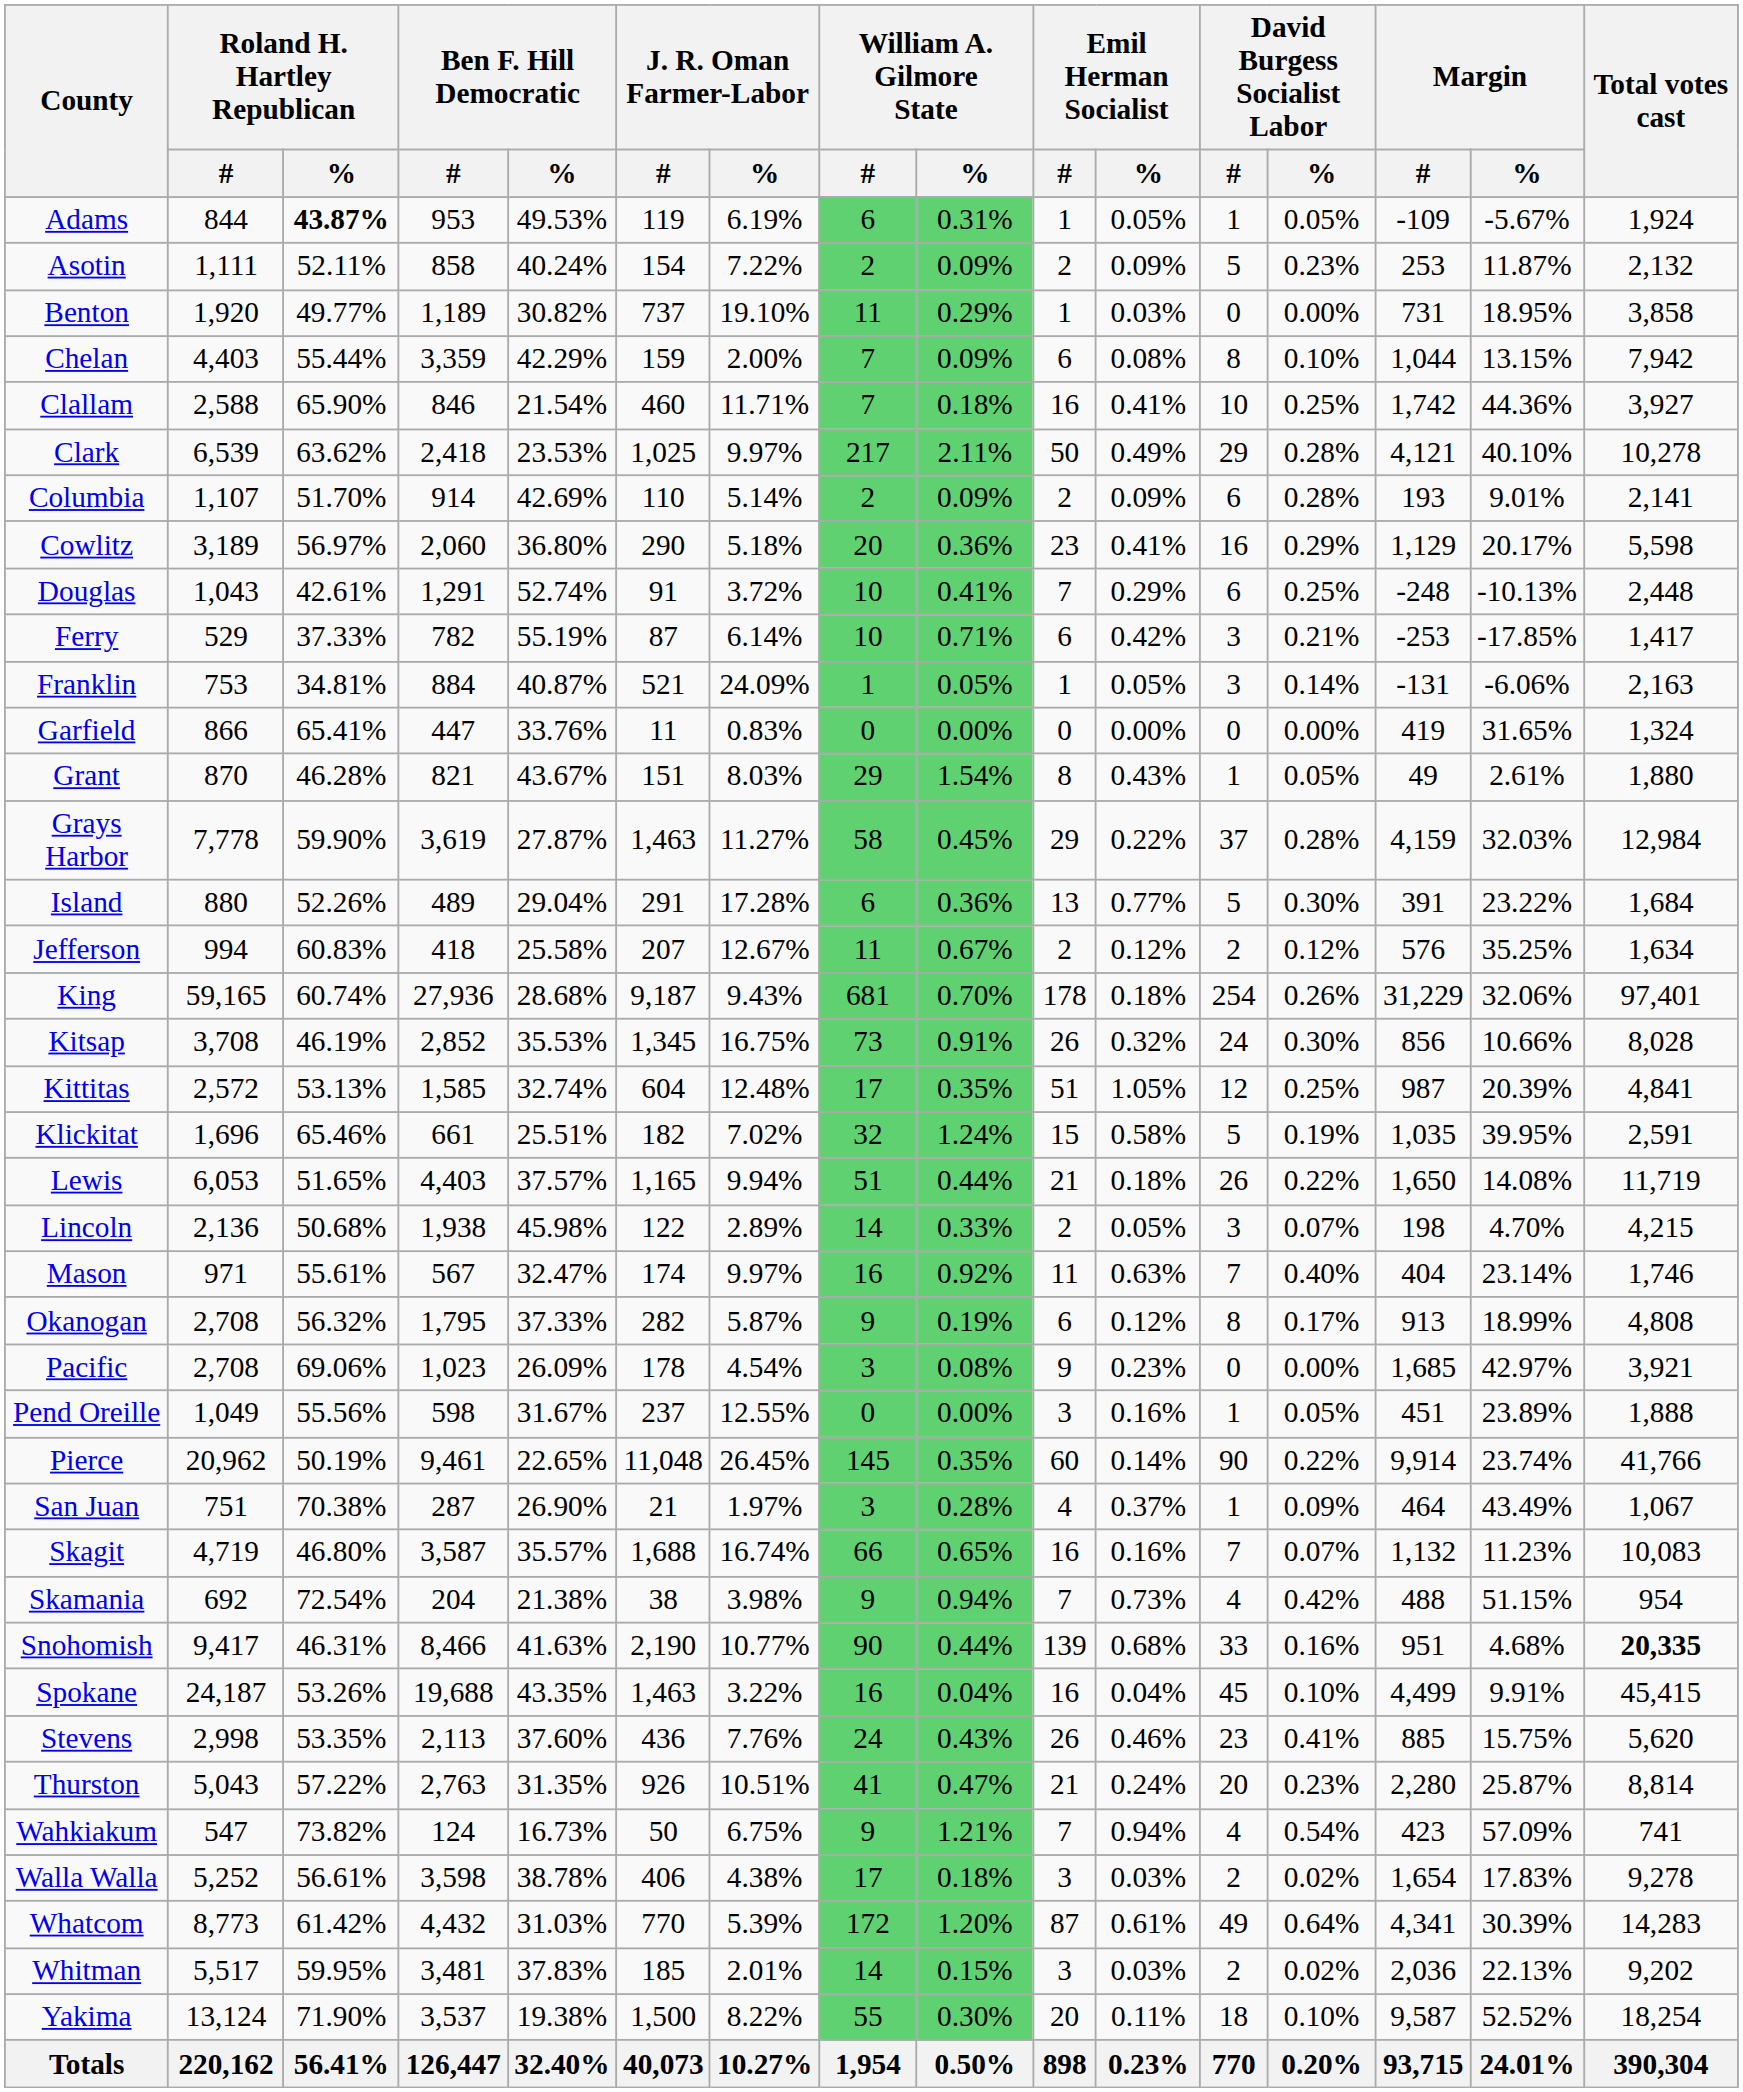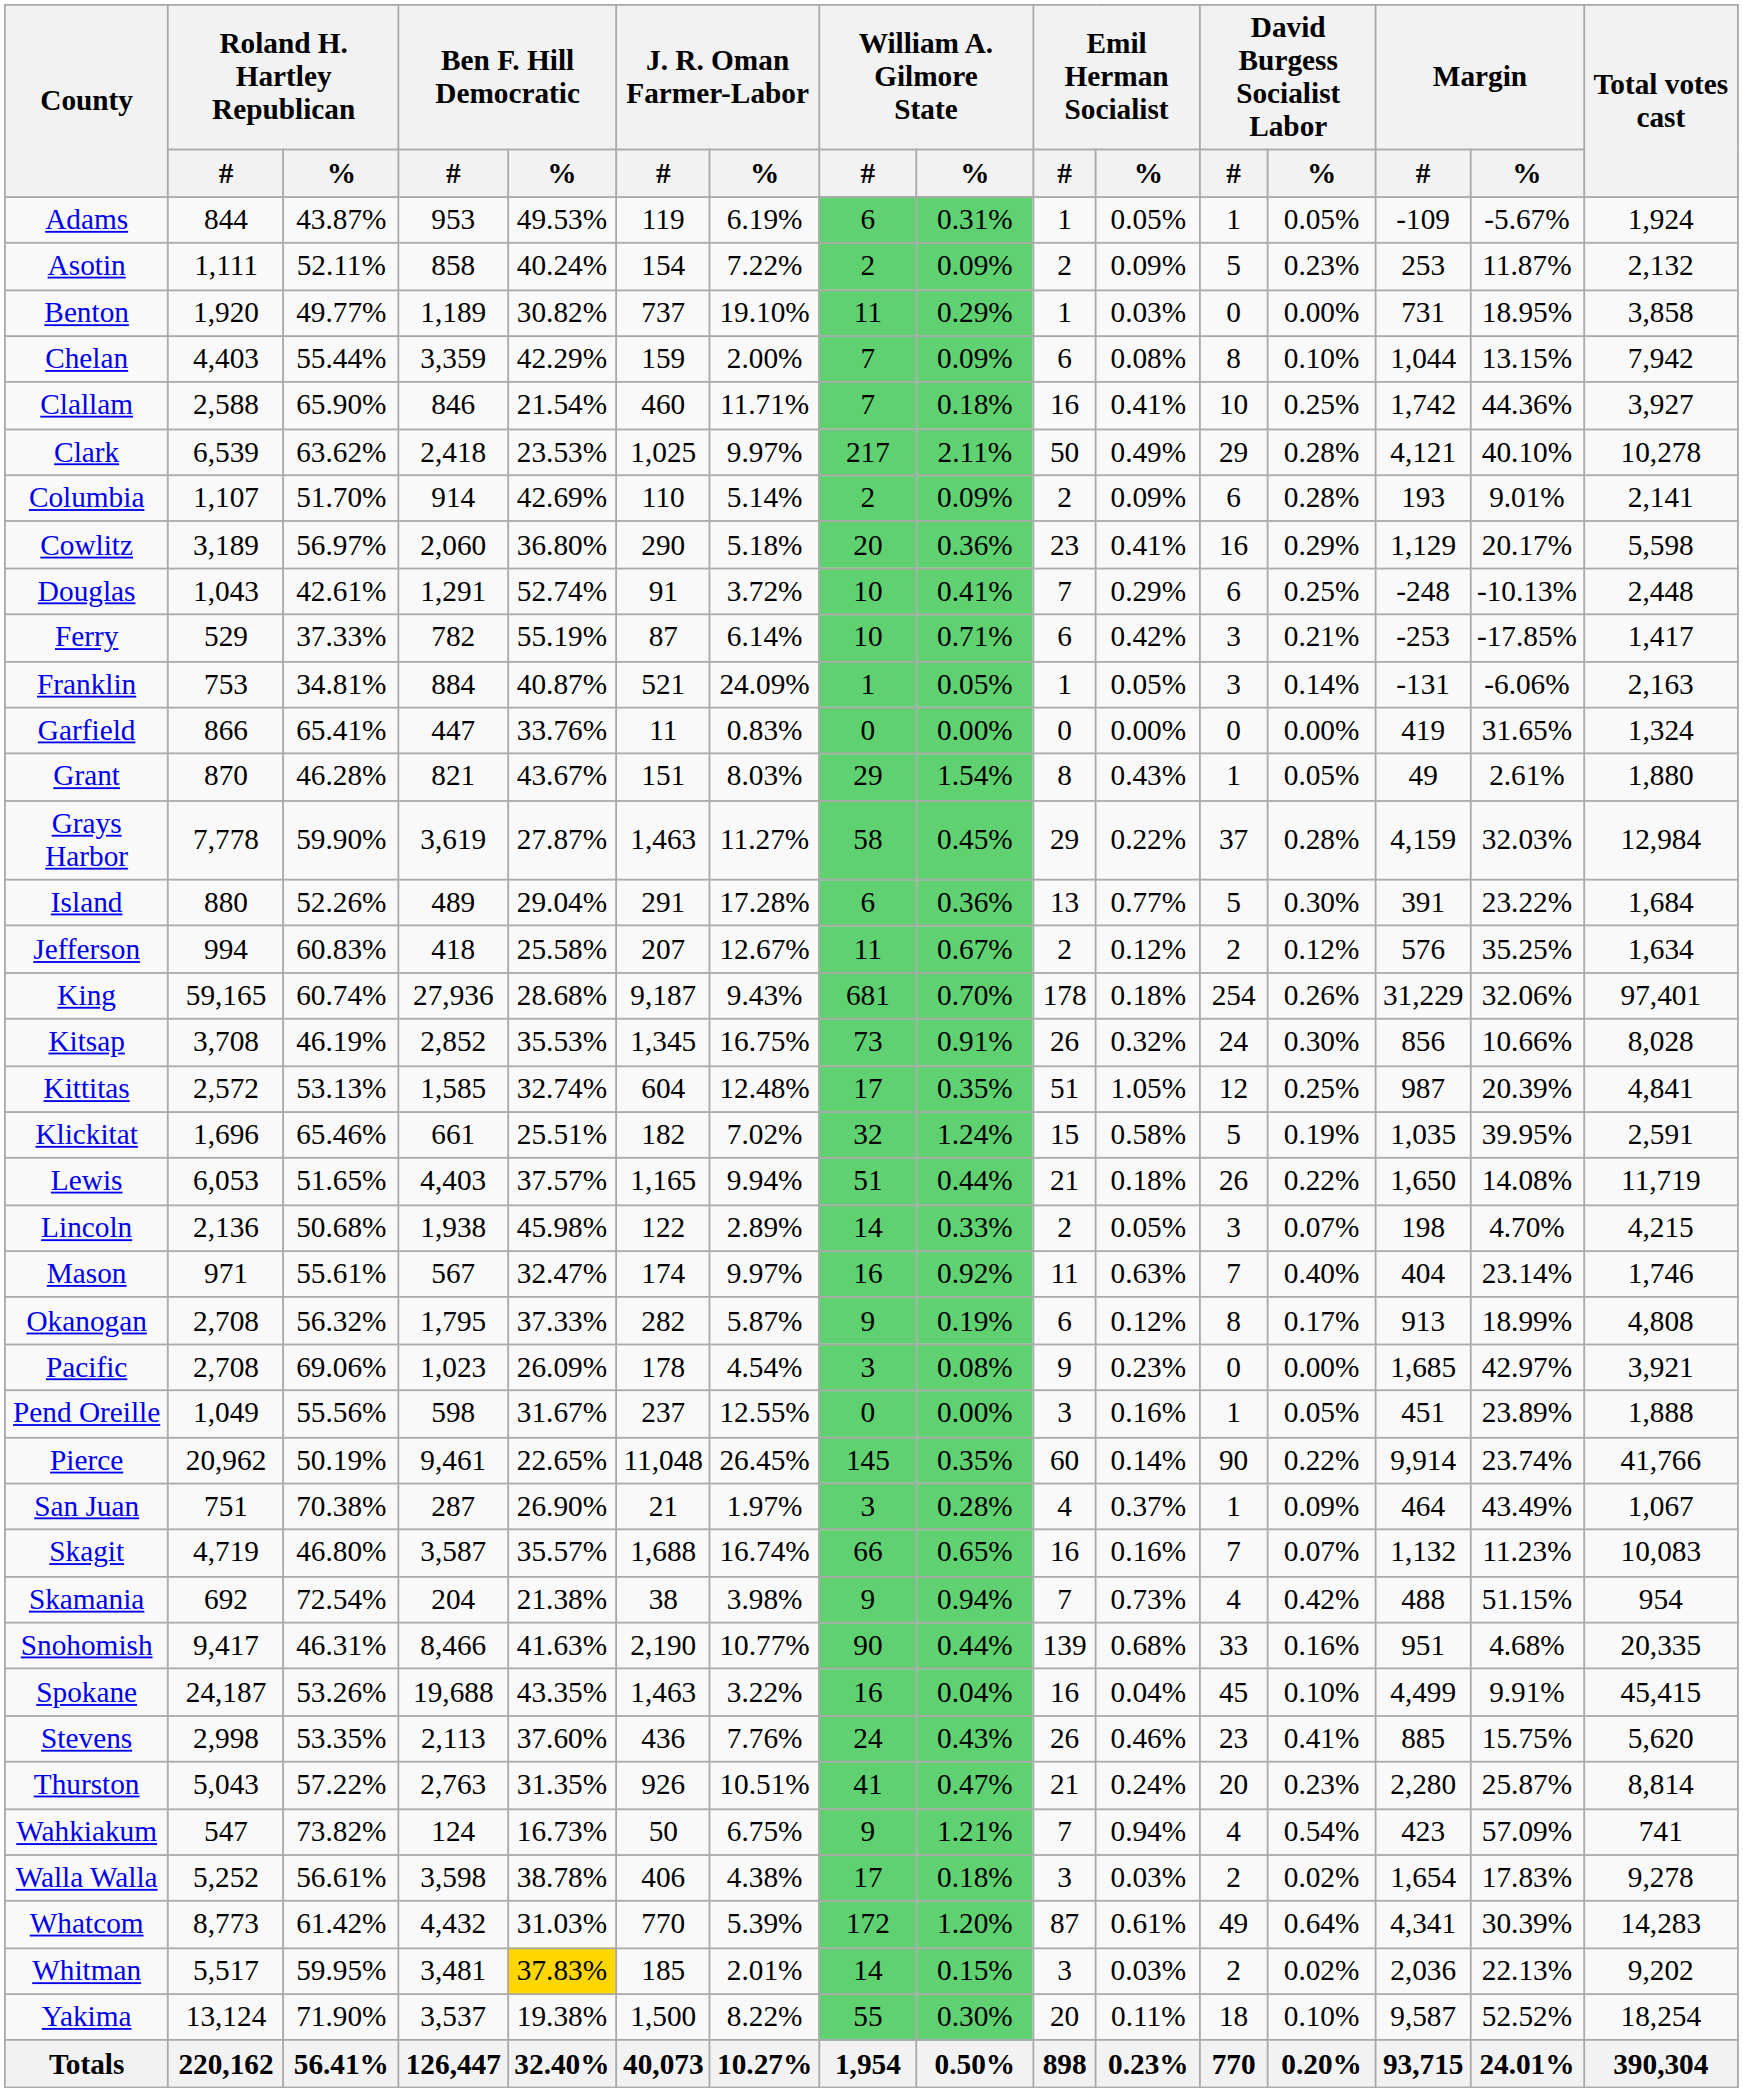(341, 219) bold -> (341, 219) normal
(1661, 1645) bold -> (1661, 1645) normal
(562, 1970) no background -> (562, 1970) gold background
